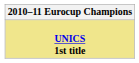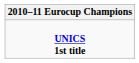(70, 44) khaki background -> (70, 44) no background
